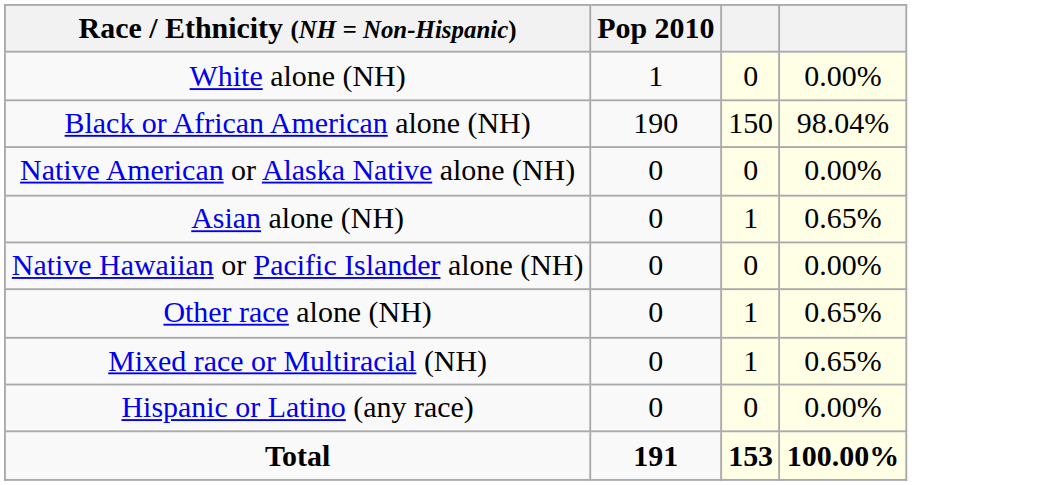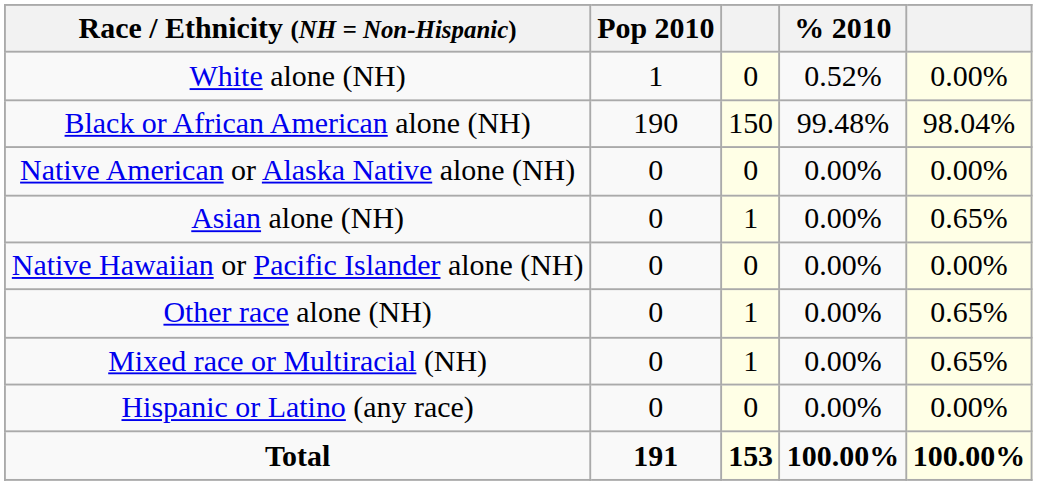+ column: (843, 28)
